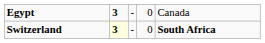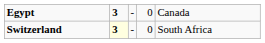(186, 30) bold -> (185, 30) normal
